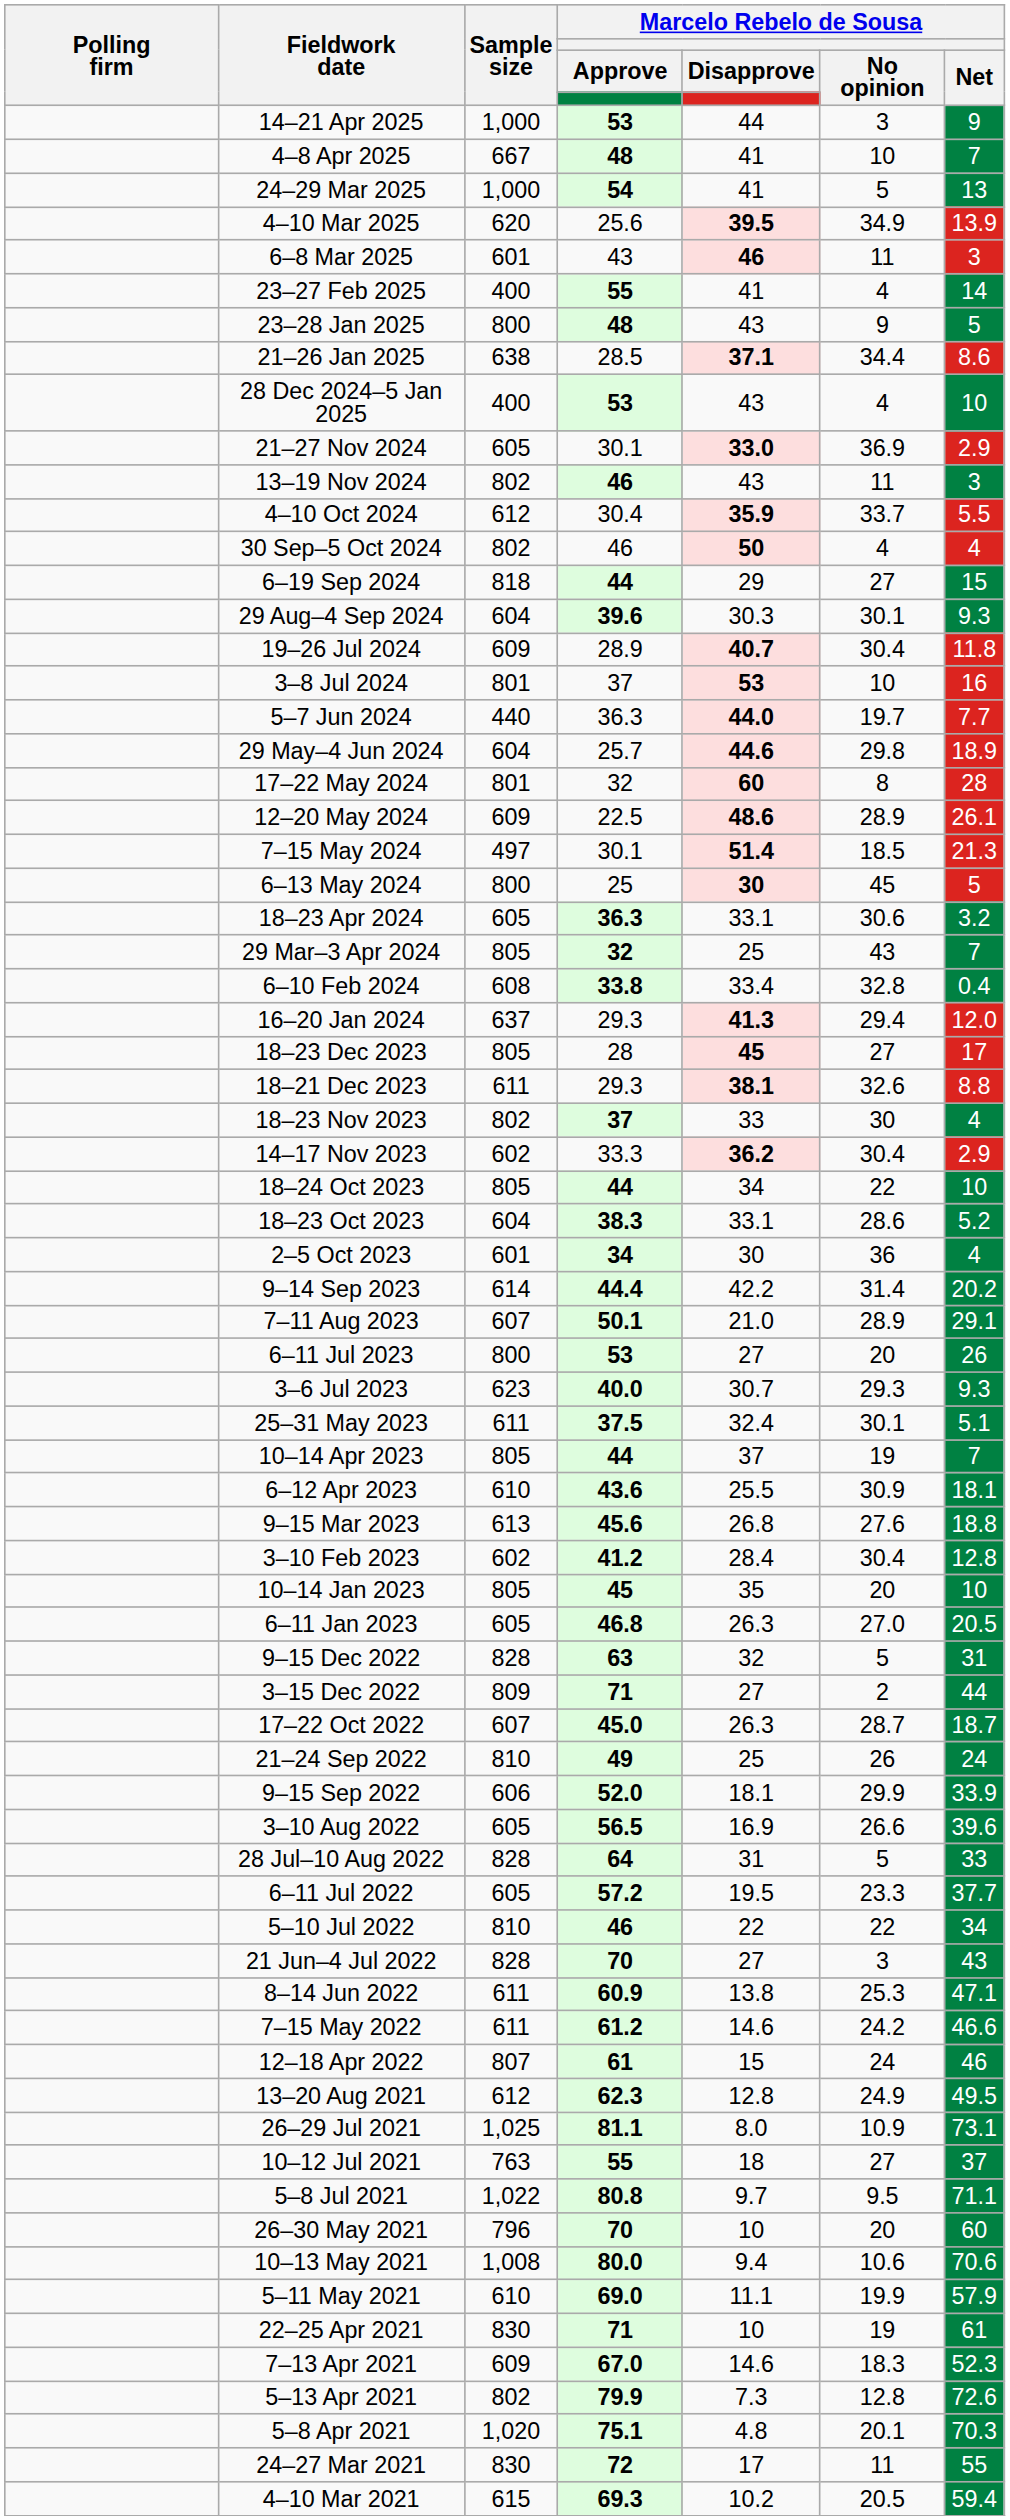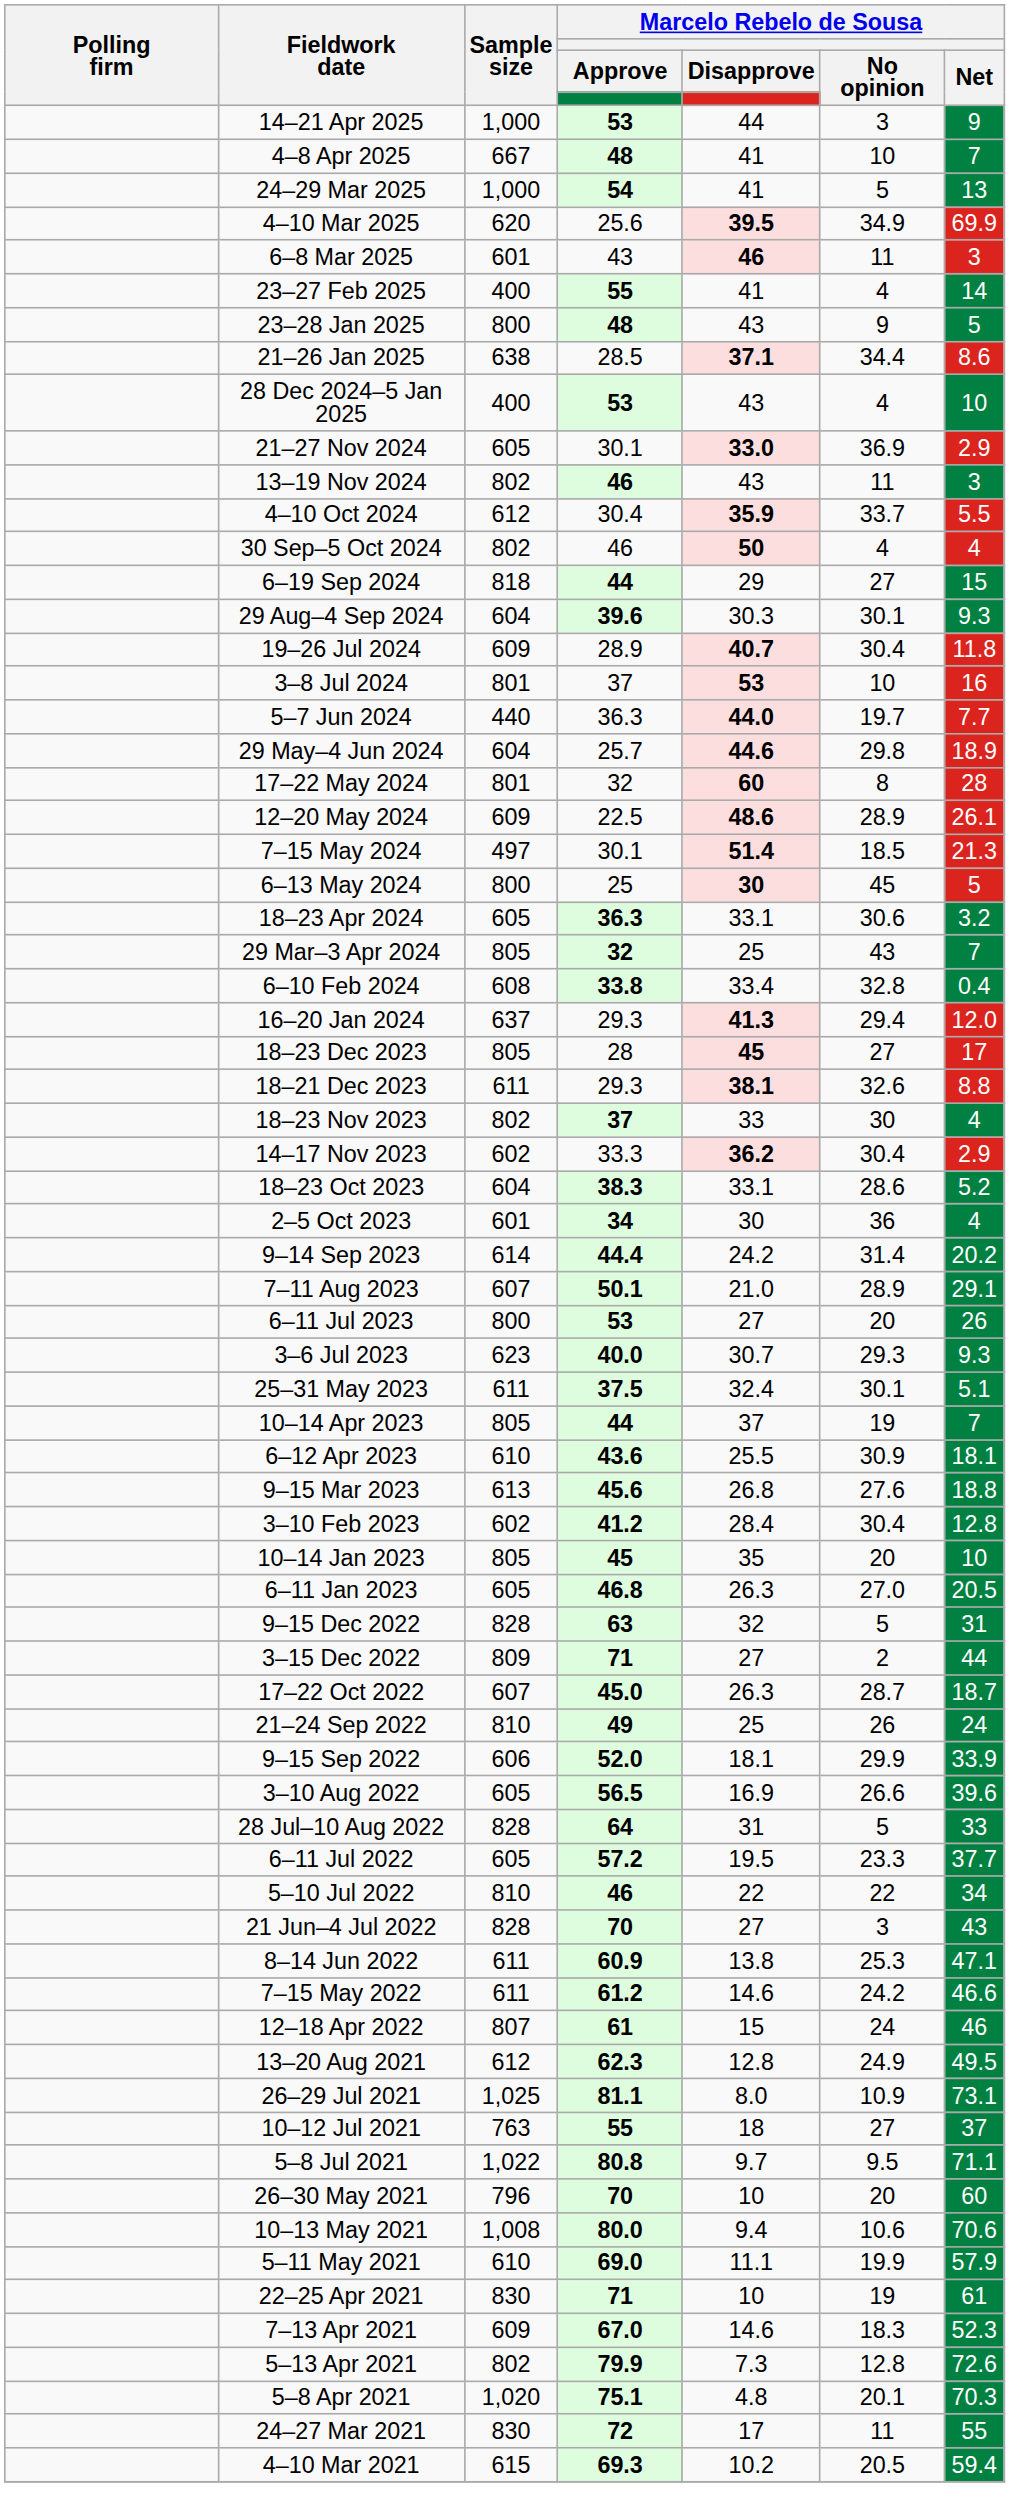(974, 224) 13.9 -> (974, 224) 69.9
- row: (341, 1188)
(751, 1288) 42.2 -> (751, 1255) 24.2
